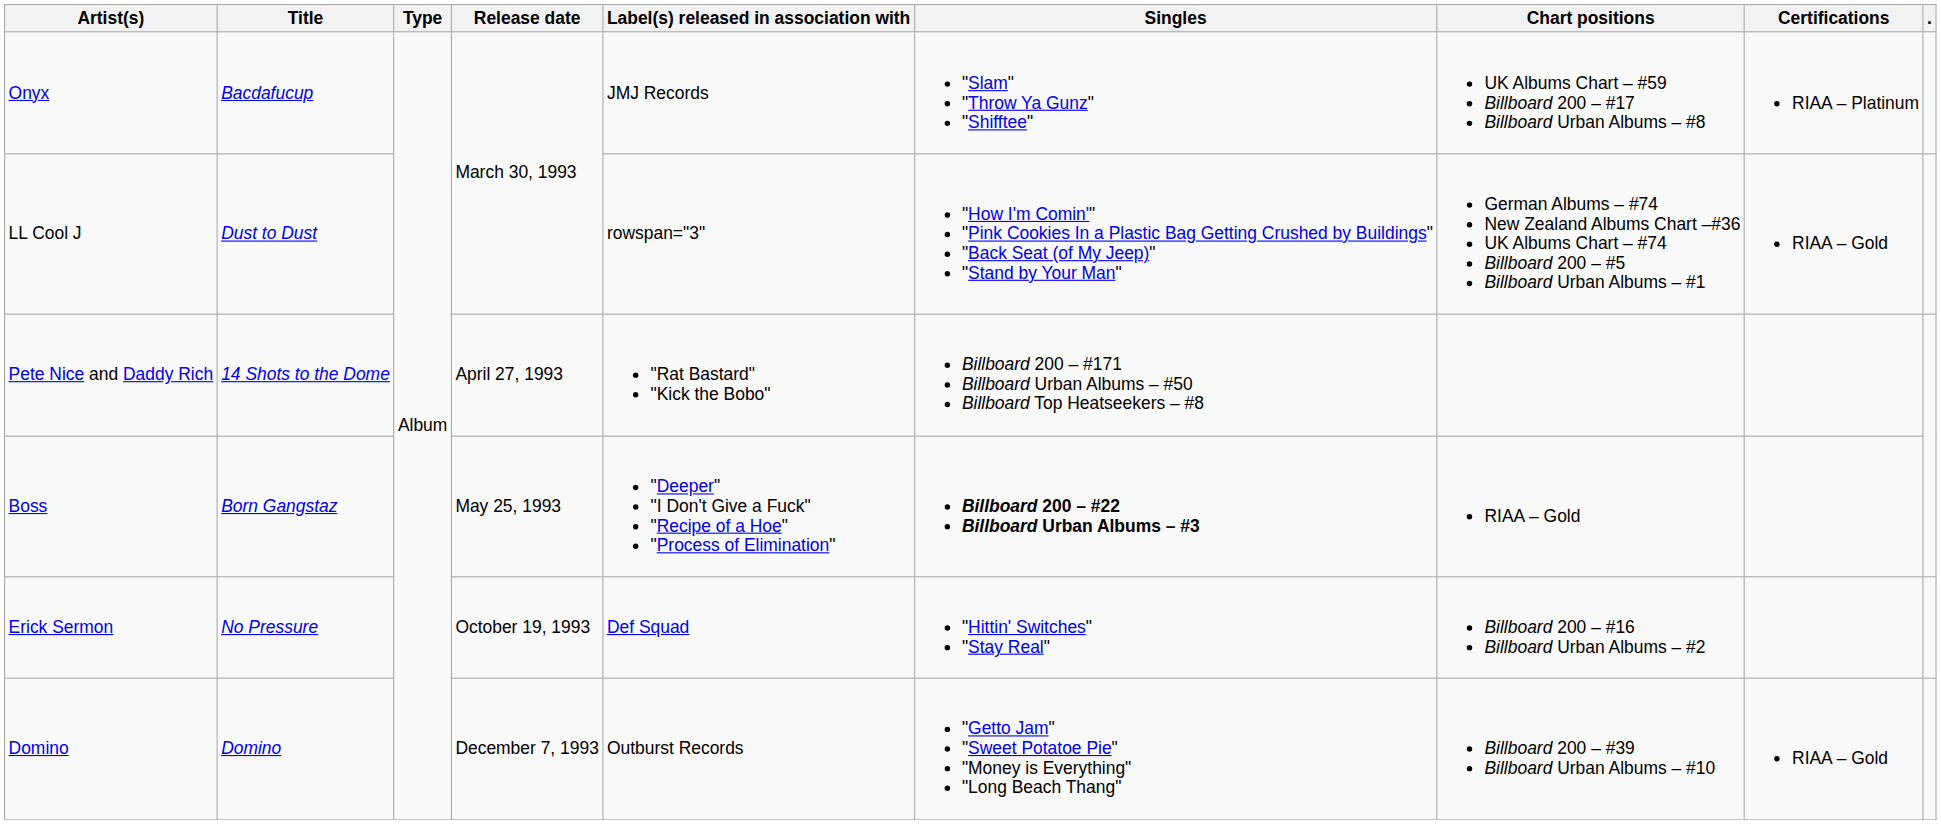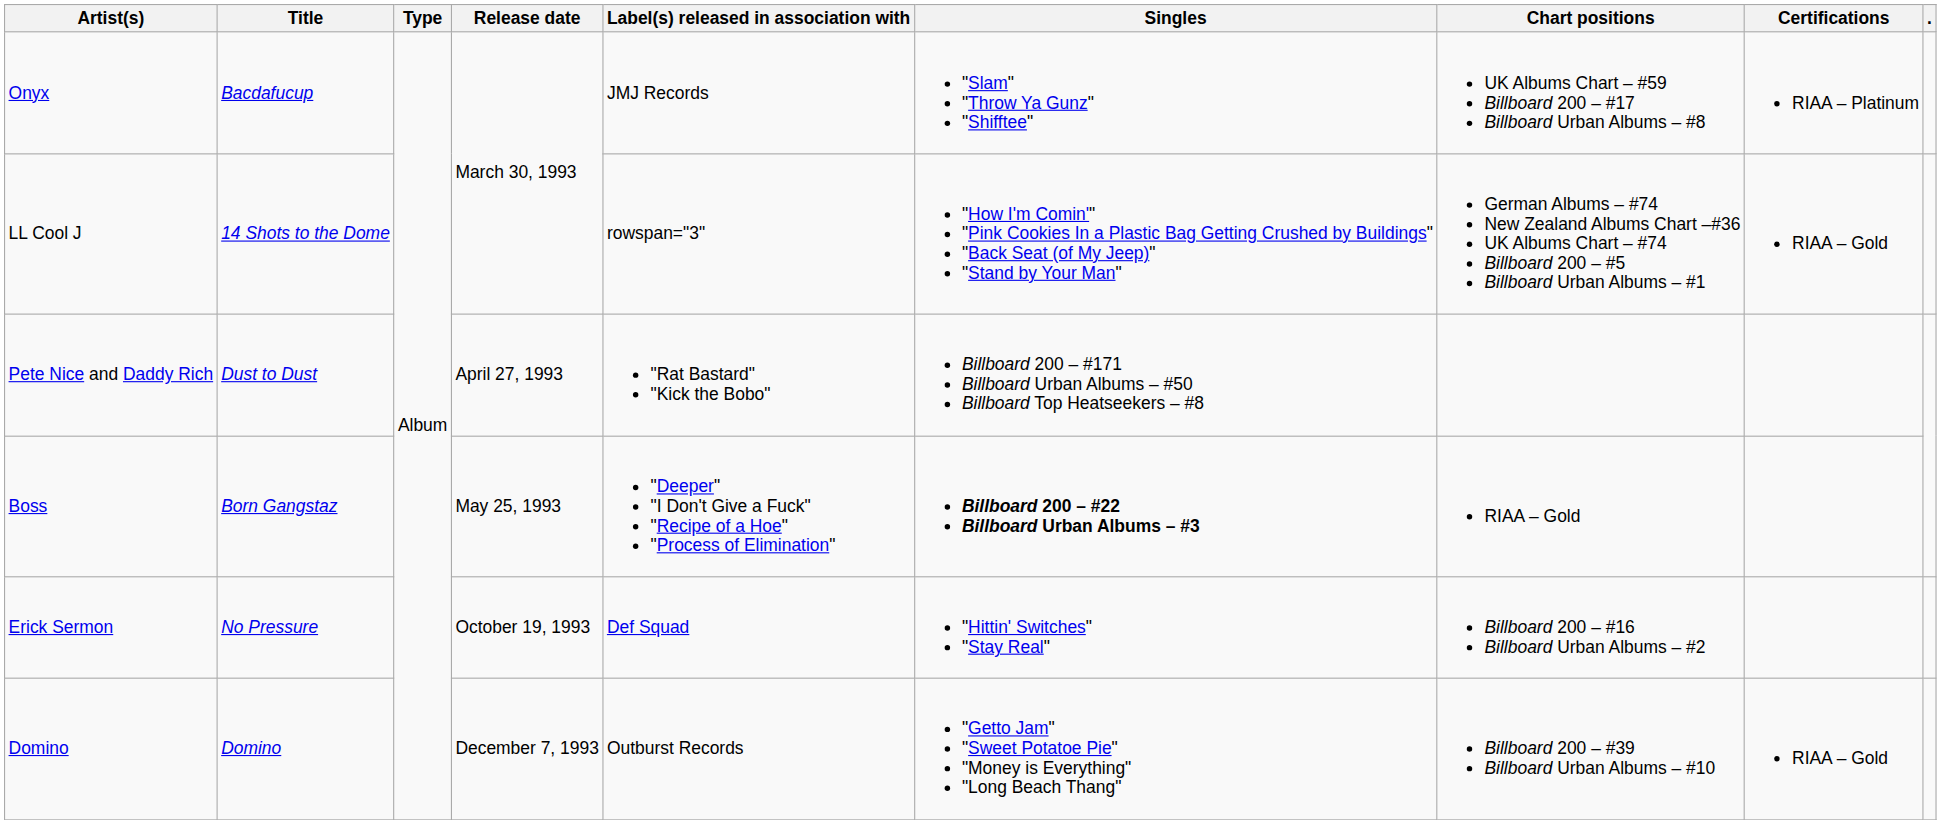(269, 233) Dust to Dust -> (306, 233) 14 Shots to the Dome
(306, 374) 14 Shots to the Dome -> (269, 374) Dust to Dust
